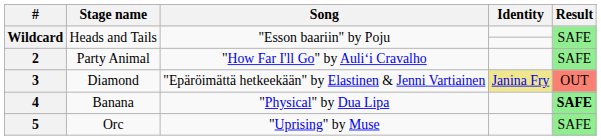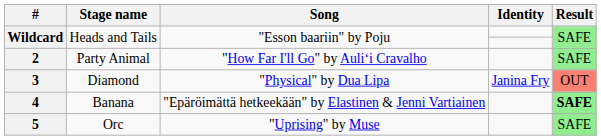(324, 80) "Epäröimättä hetkeekään" by Elastinen & Jenni Vartiainen -> (324, 80) "Physical" by Dua Lipa
(521, 80) khaki background -> (521, 80) no background
(324, 102) "Physical" by Dua Lipa -> (324, 102) "Epäröimättä hetkeekään" by Elastinen & Jenni Vartiainen
